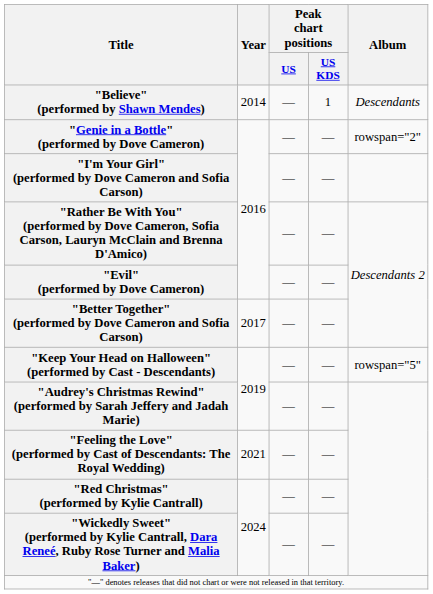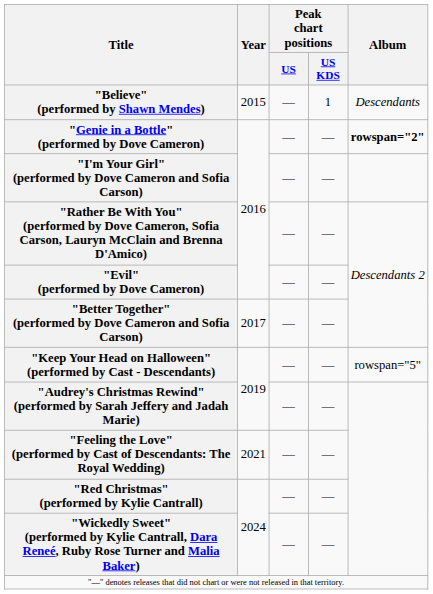(253, 102) 2014 -> (253, 102) 2015
(388, 136) normal -> (388, 136) bold
